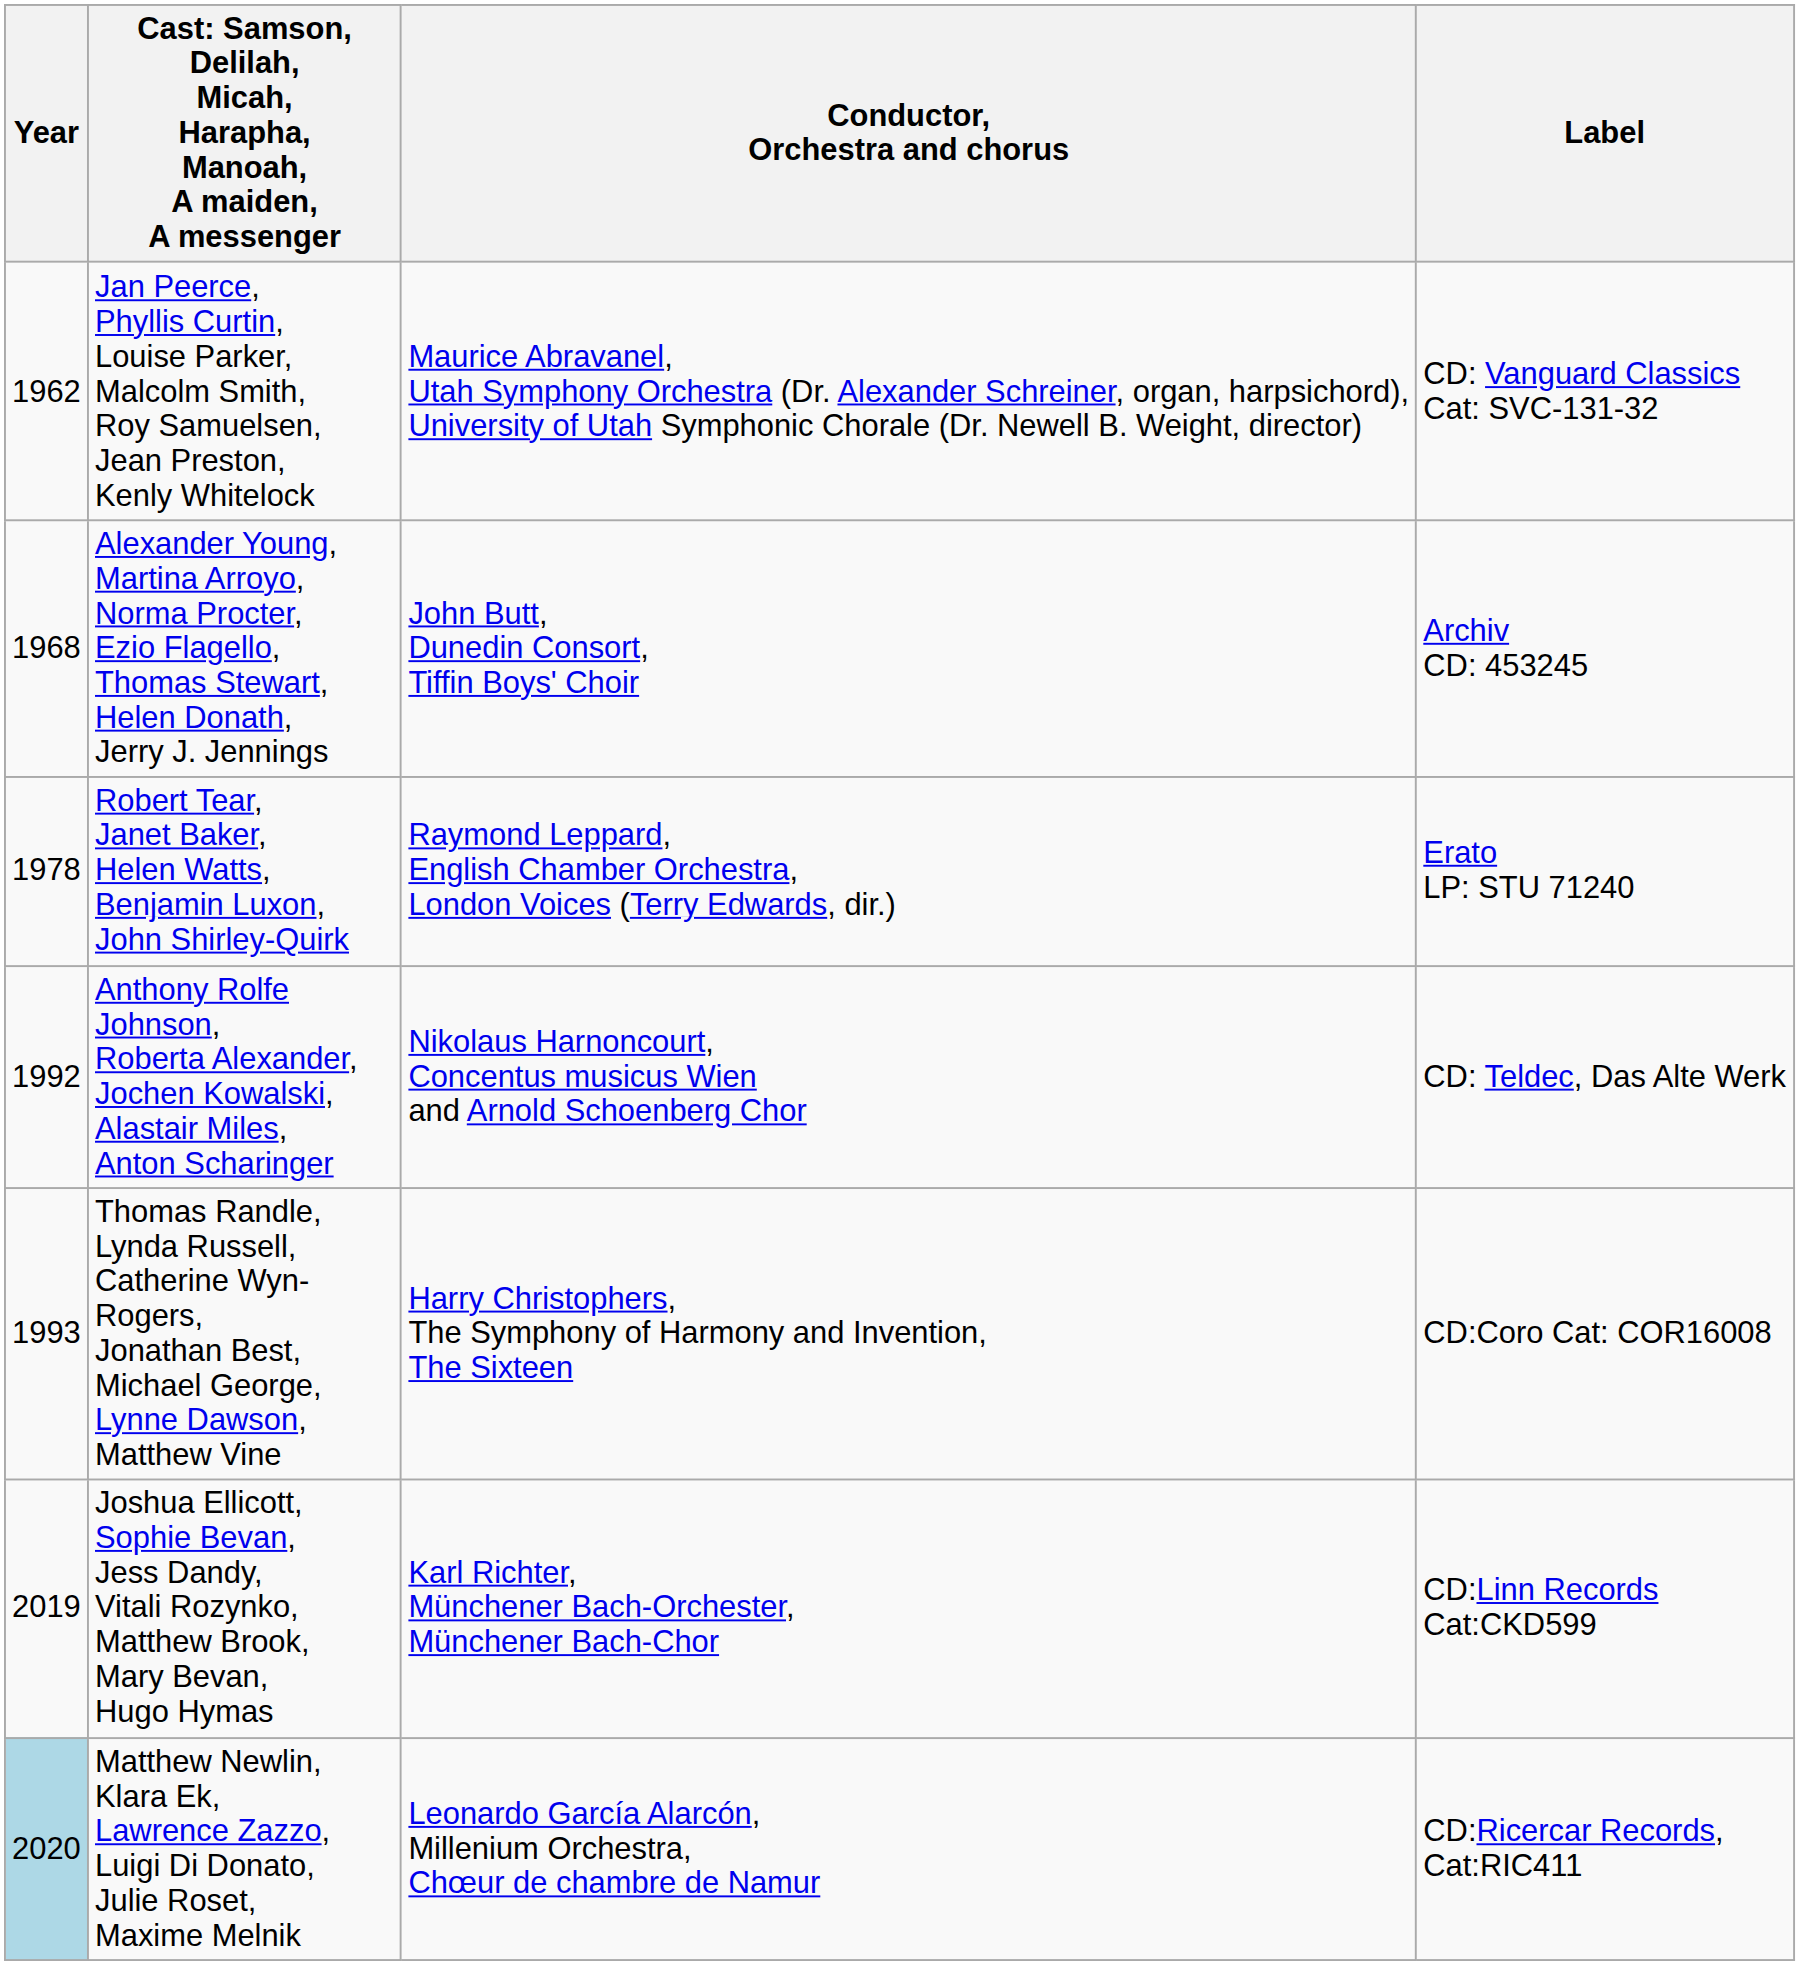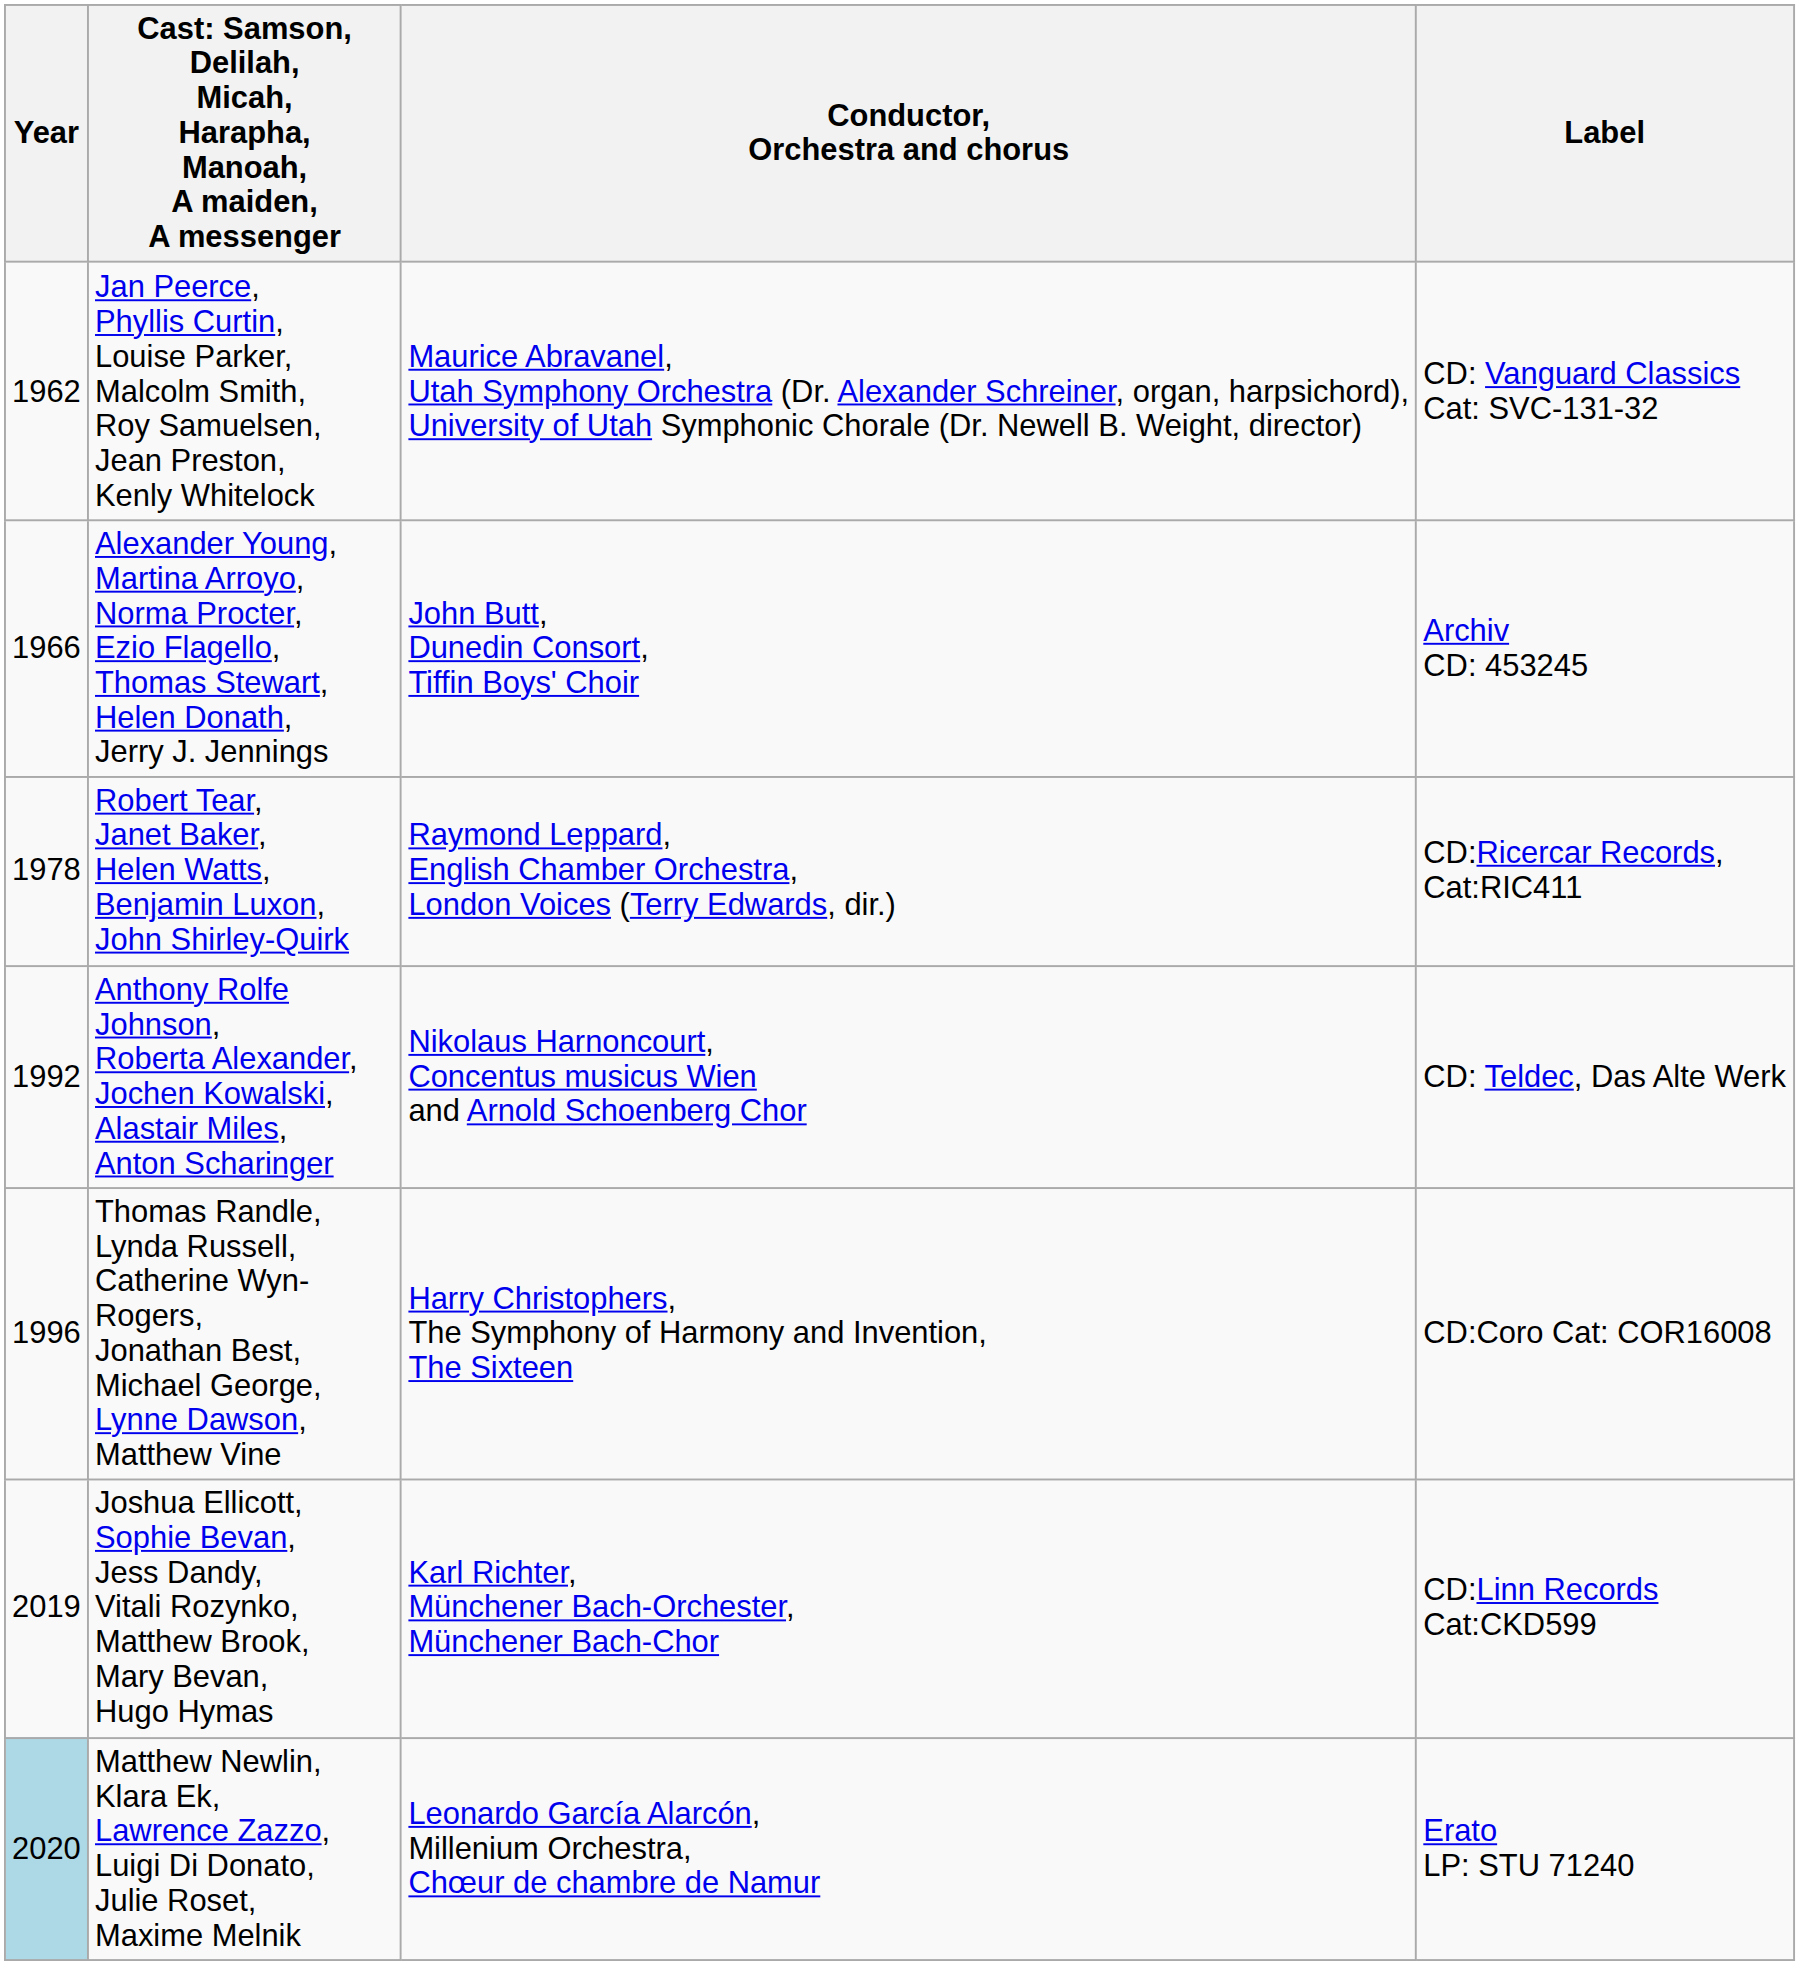(46, 648) 1968 -> (46, 648) 1966
(1529, 870) Erato LP: STU 71240 -> (1573, 870) CD:Ricercar Records, Cat:RIC411
(46, 1333) 1993 -> (46, 1333) 1996
(1573, 1848) CD:Ricercar Records, Cat:RIC411 -> (1529, 1848) Erato LP: STU 71240
